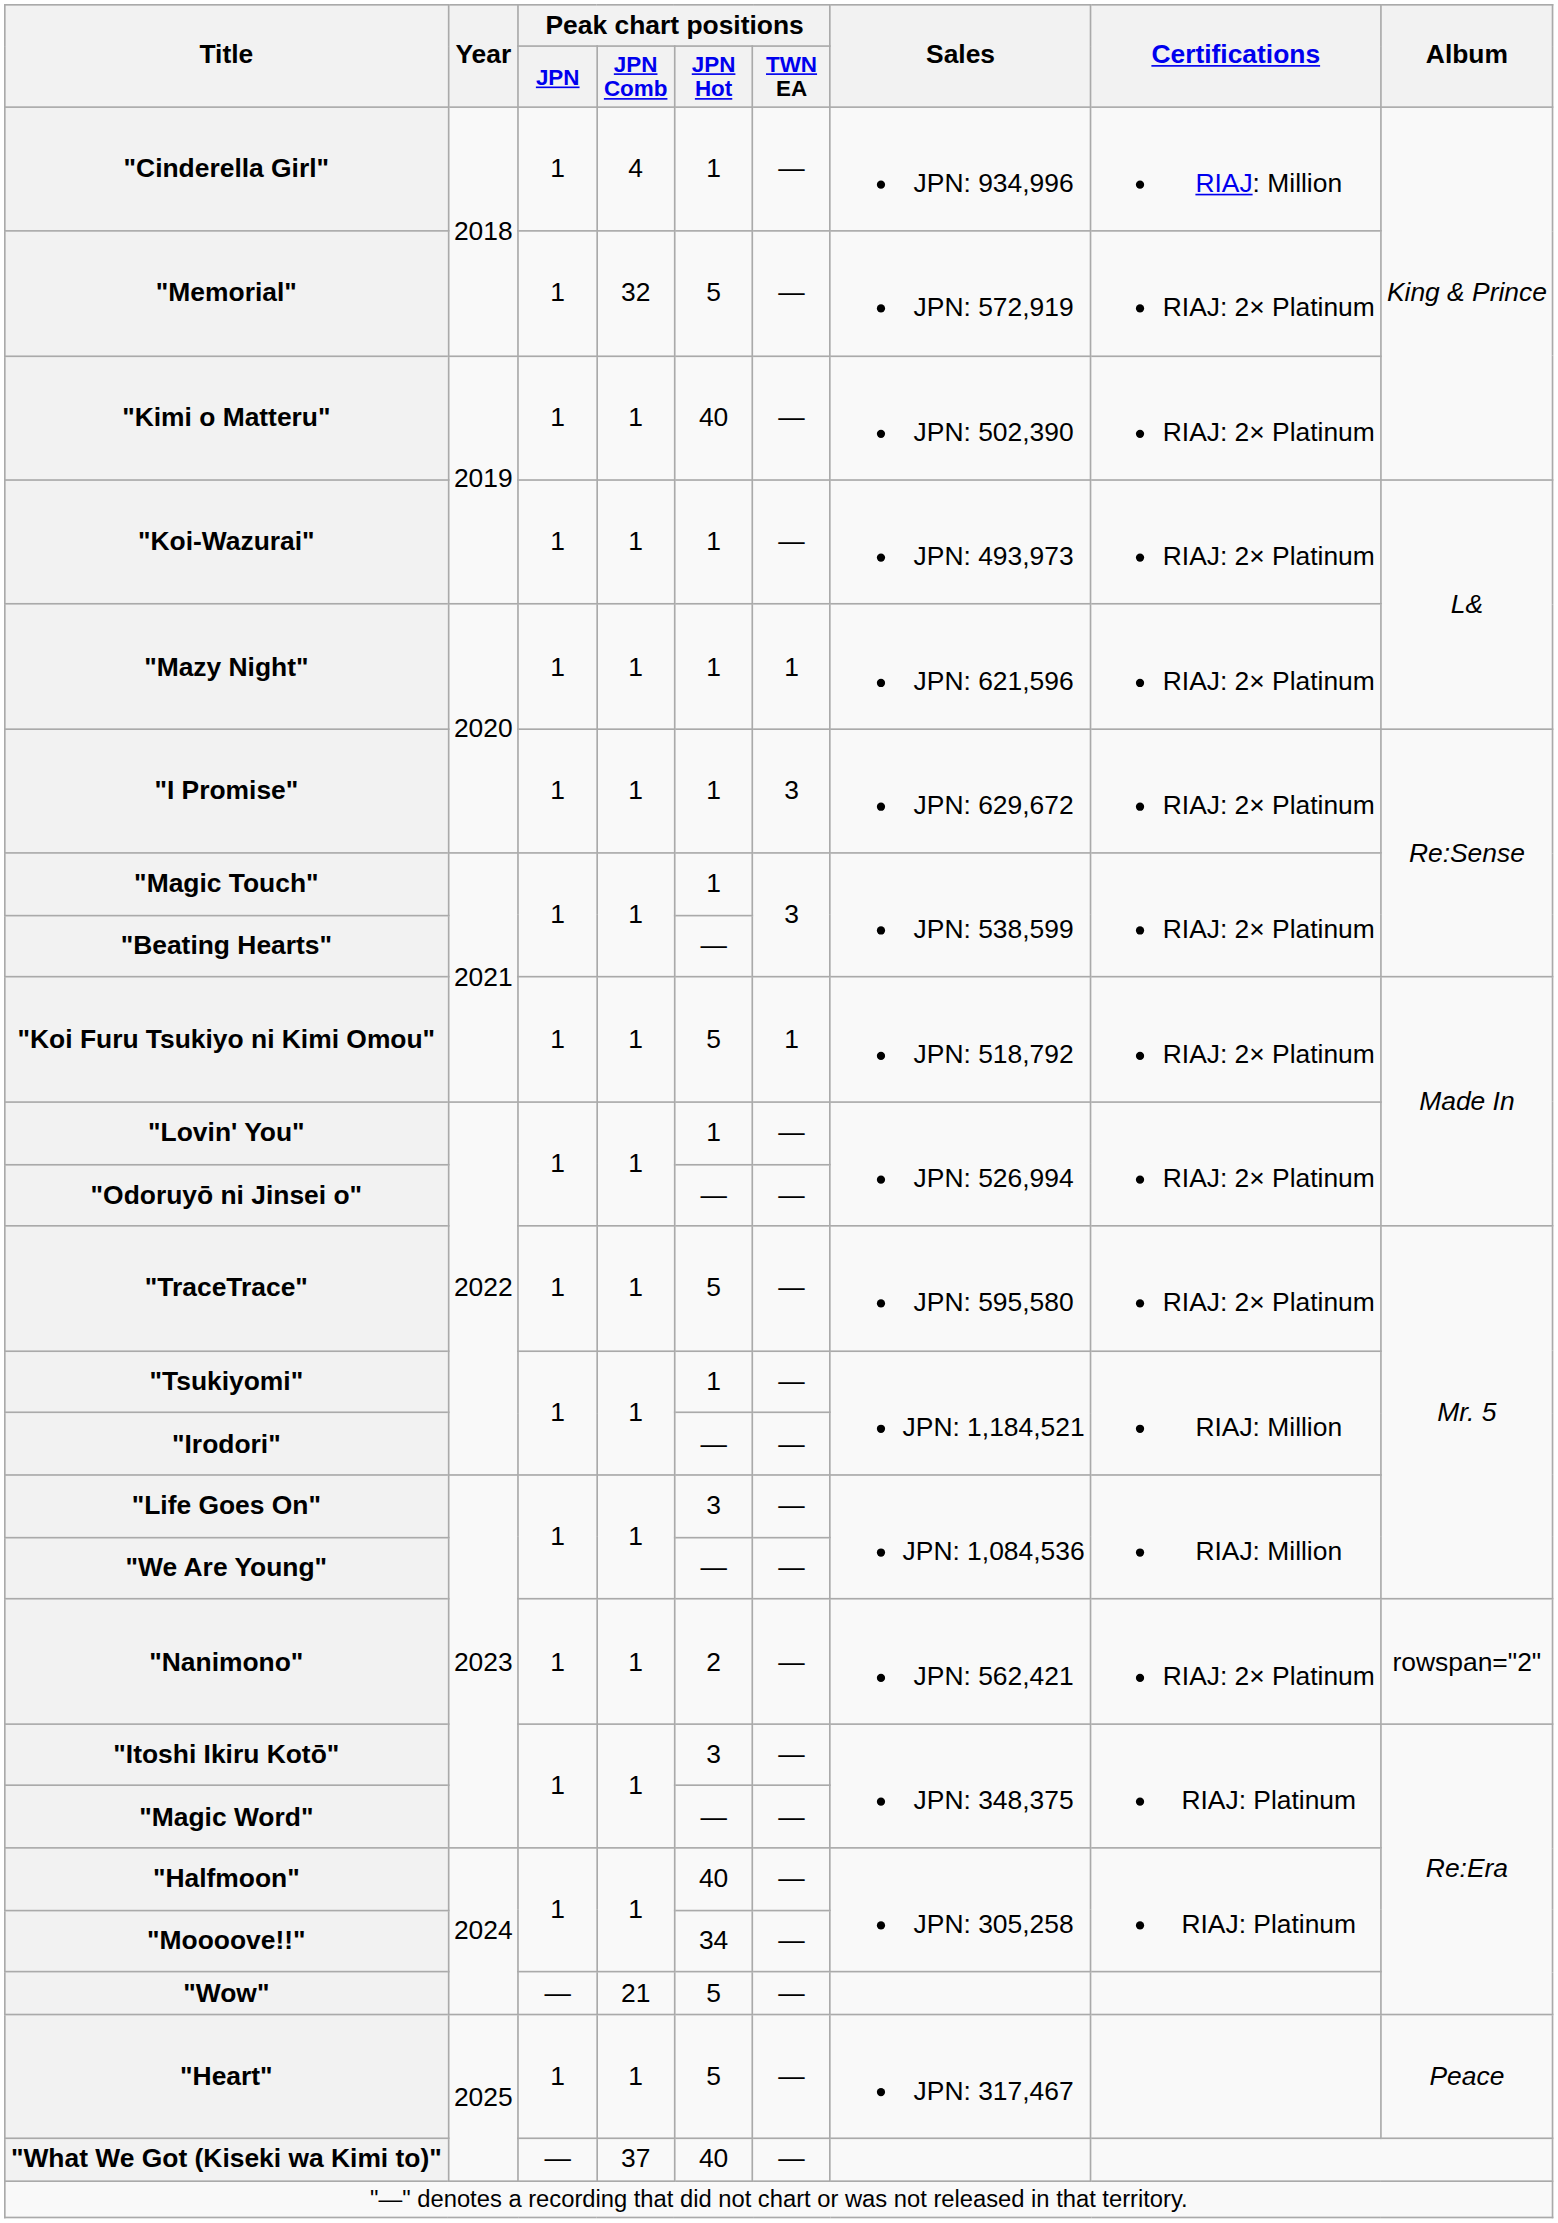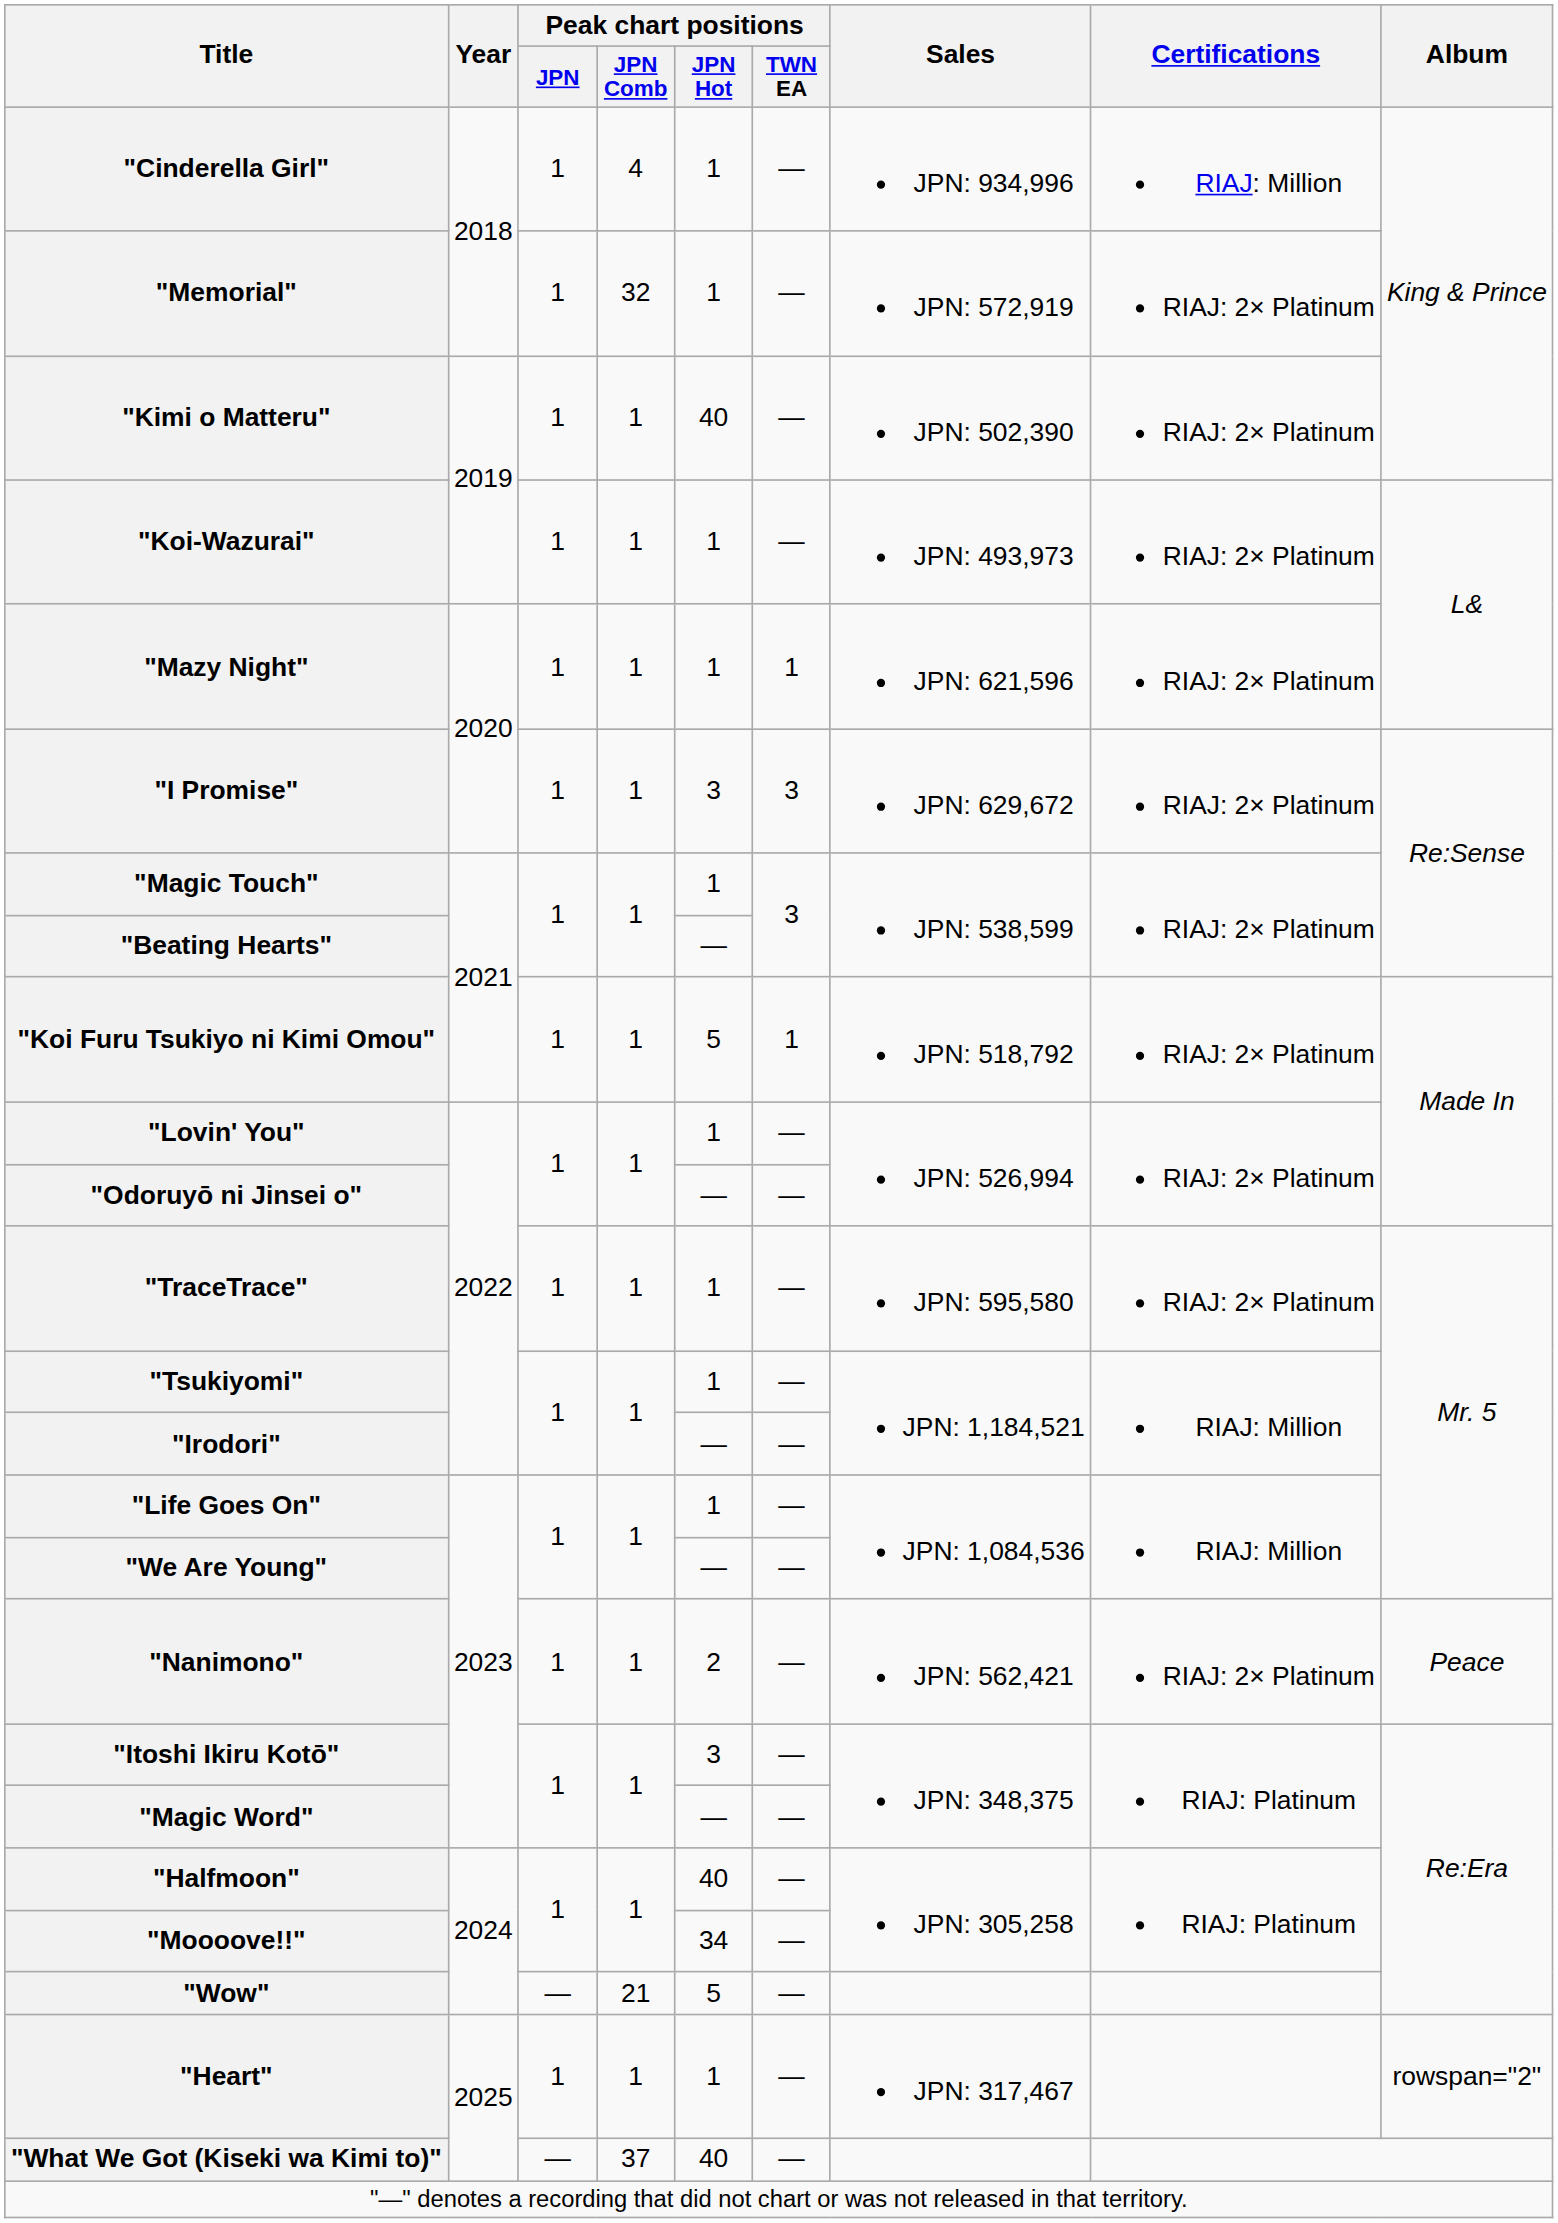(714, 293) 5 -> (714, 293) 1
(714, 790) 1 -> (714, 790) 3
(714, 1287) 5 -> (714, 1287) 1
(714, 1505) 3 -> (714, 1505) 1
(1467, 1661) rowspan="2" -> (1467, 1661) Peace
(714, 2076) 5 -> (714, 2076) 1
(1467, 2076) Peace -> (1467, 2076) rowspan="2"
